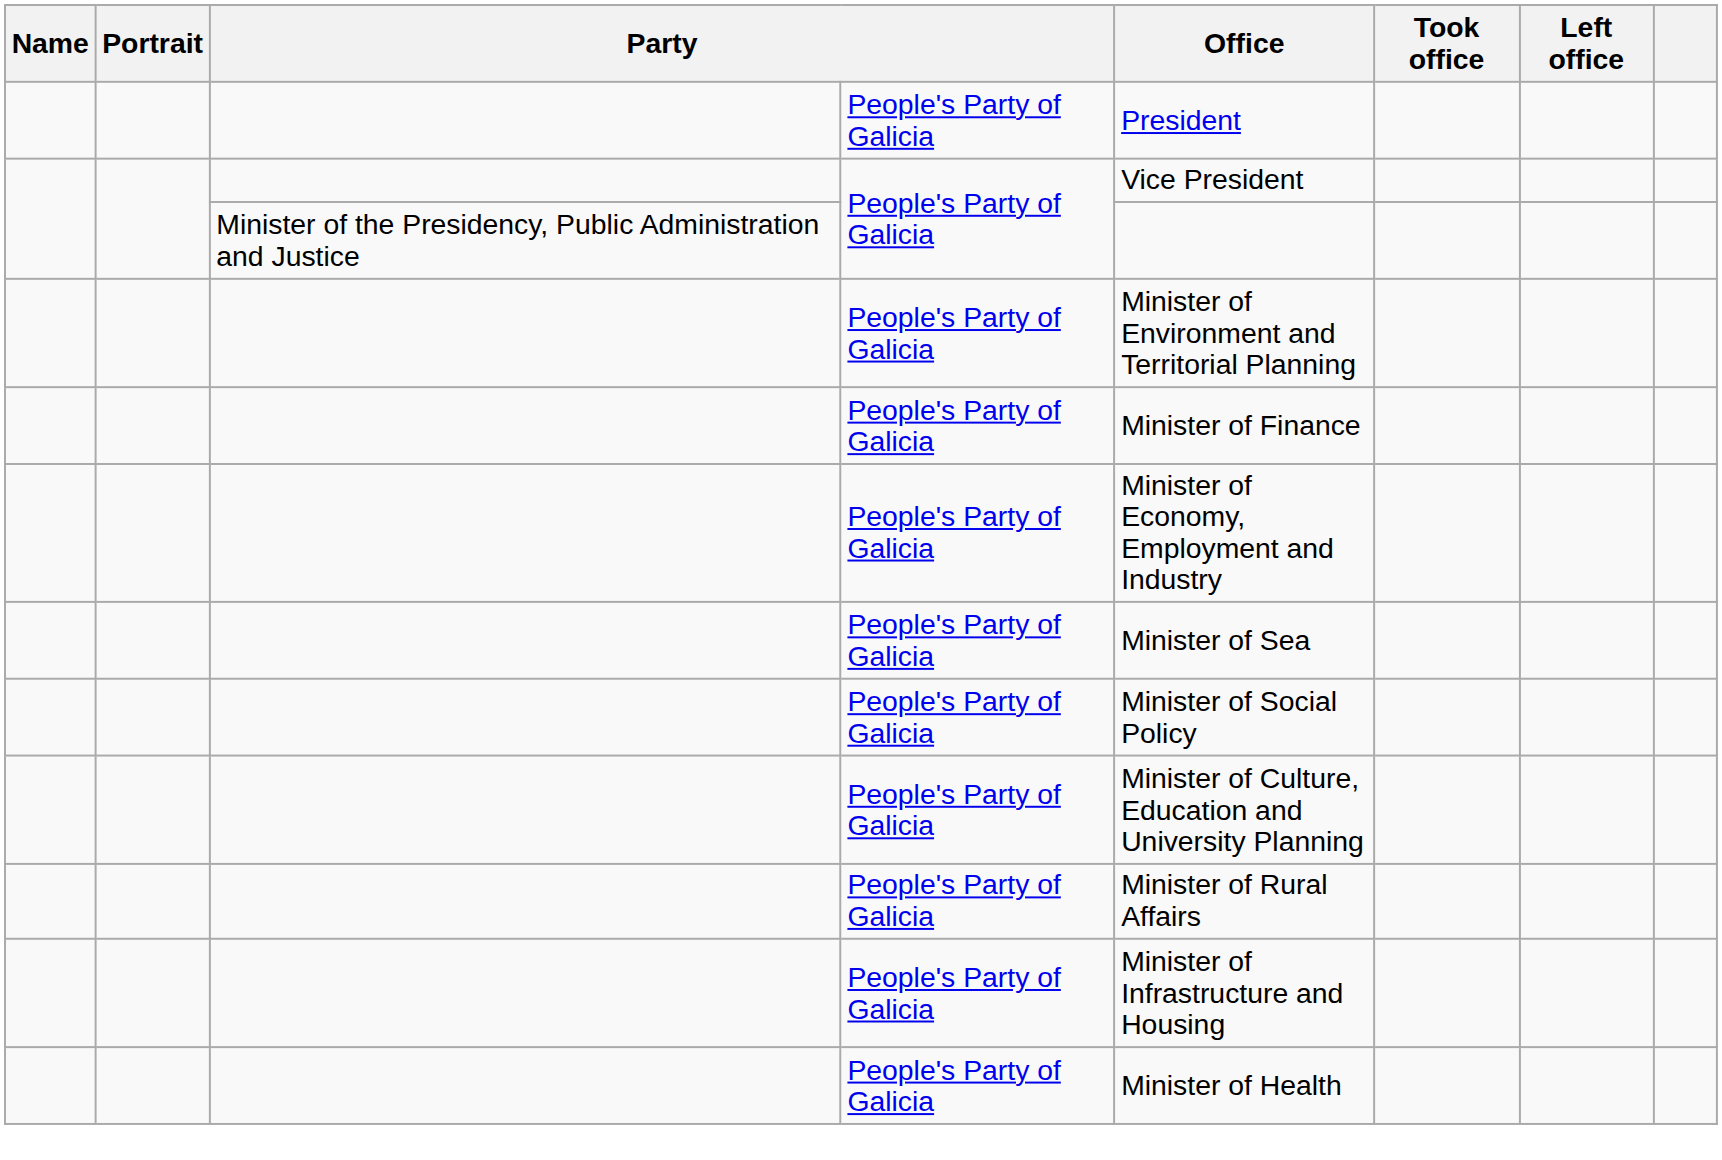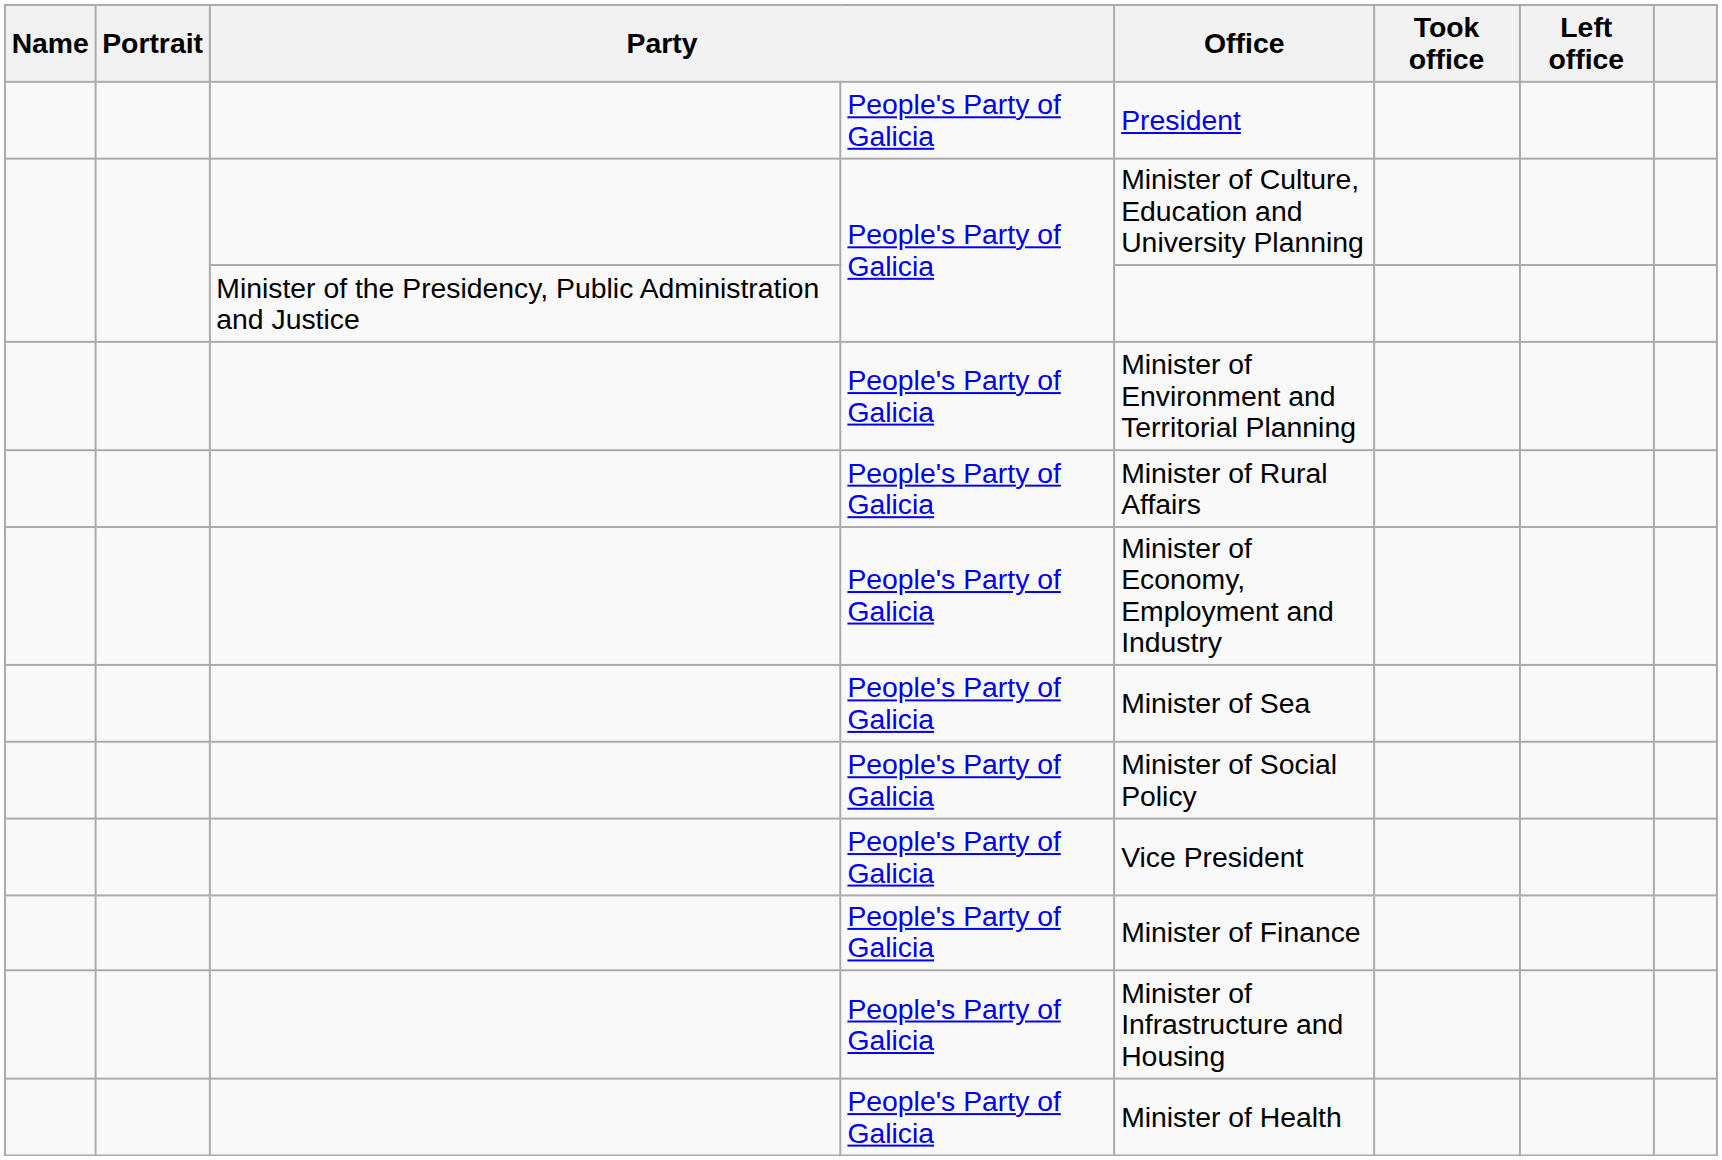(1212, 180) Vice President -> (1242, 212) Minister of Culture, Education and University Planning
(1241, 425) Minister of Finance -> (1224, 488) Minister of Rural Affairs
(1242, 809) Minister of Culture, Education and University Planning -> (1212, 857) Vice President
(1224, 901) Minister of Rural Affairs -> (1241, 933) Minister of Finance
